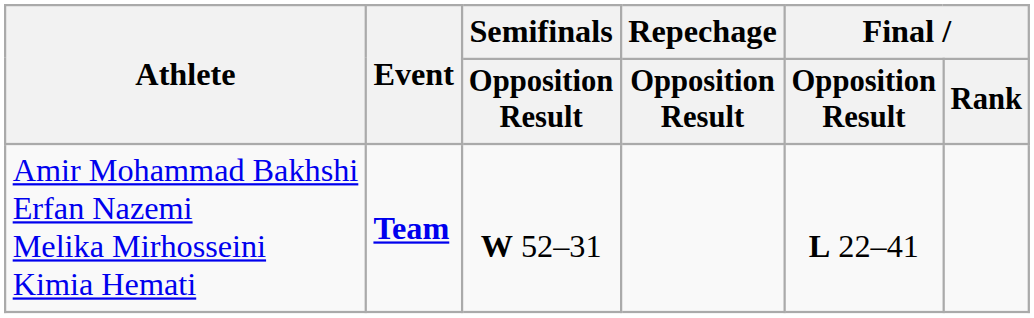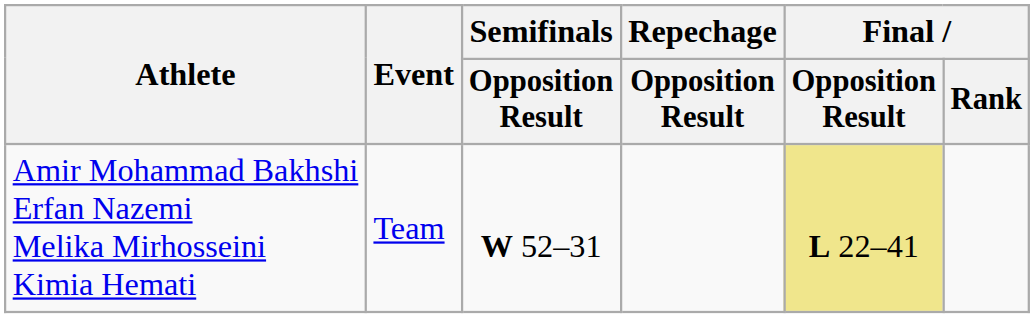(411, 227) bold -> (409, 227) normal
(864, 247) no background -> (864, 247) khaki background
